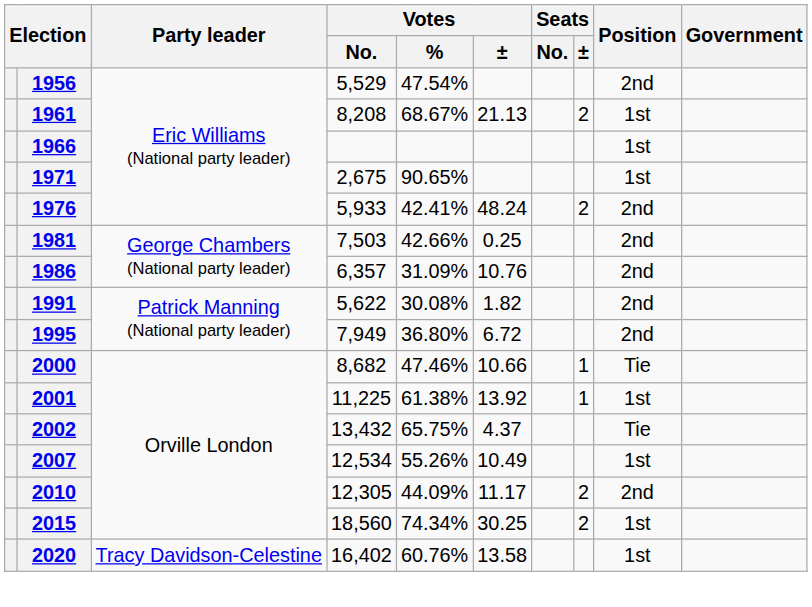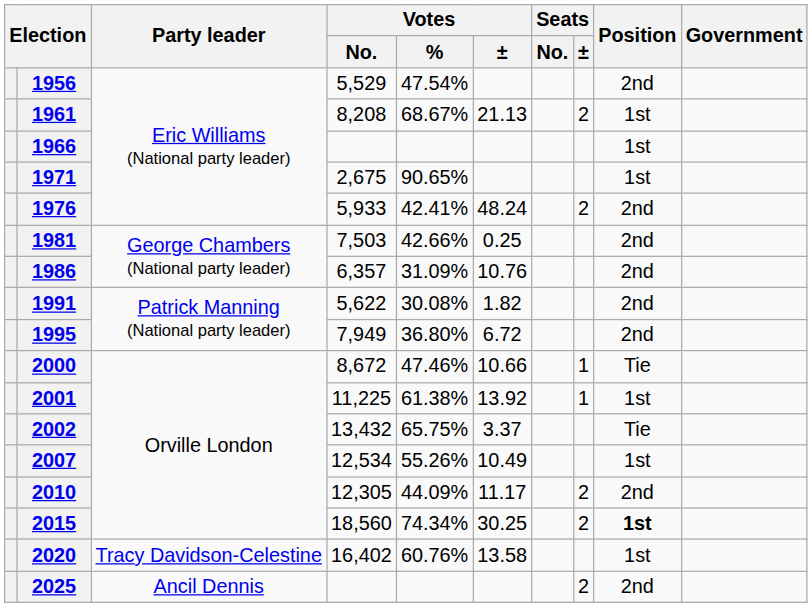(361, 366) 8,682 -> (361, 366) 8,672
(502, 429) 4.37 -> (502, 429) 3.37
(637, 523) normal -> (637, 523) bold
+ row: (54, 586)
